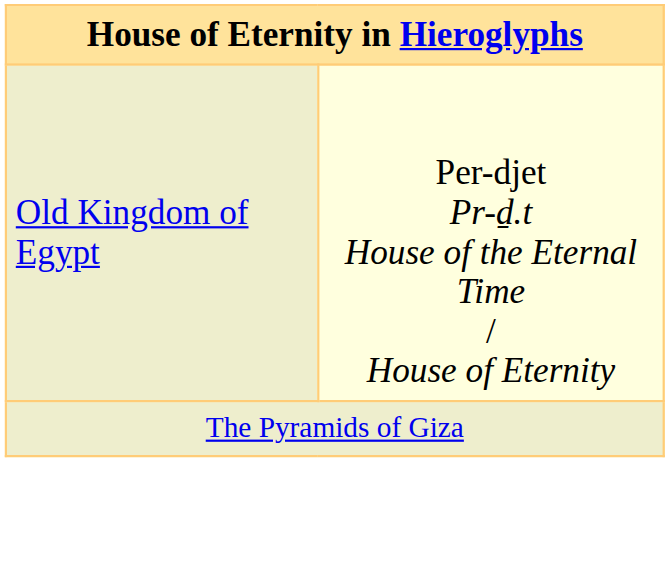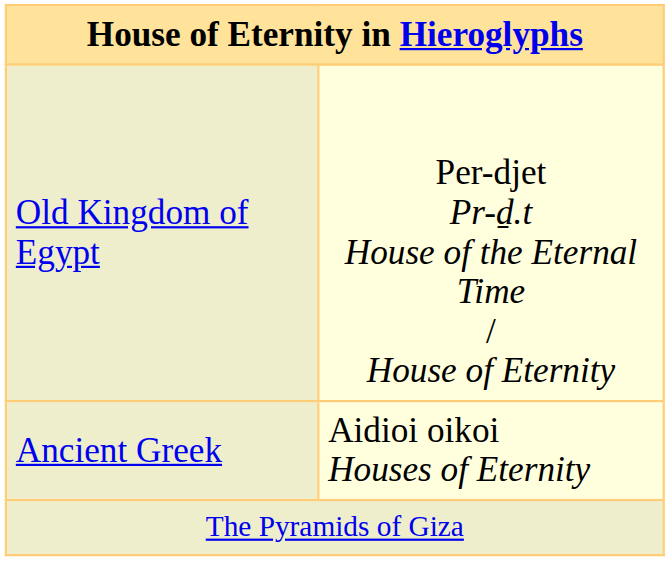+ row: (119, 450)
